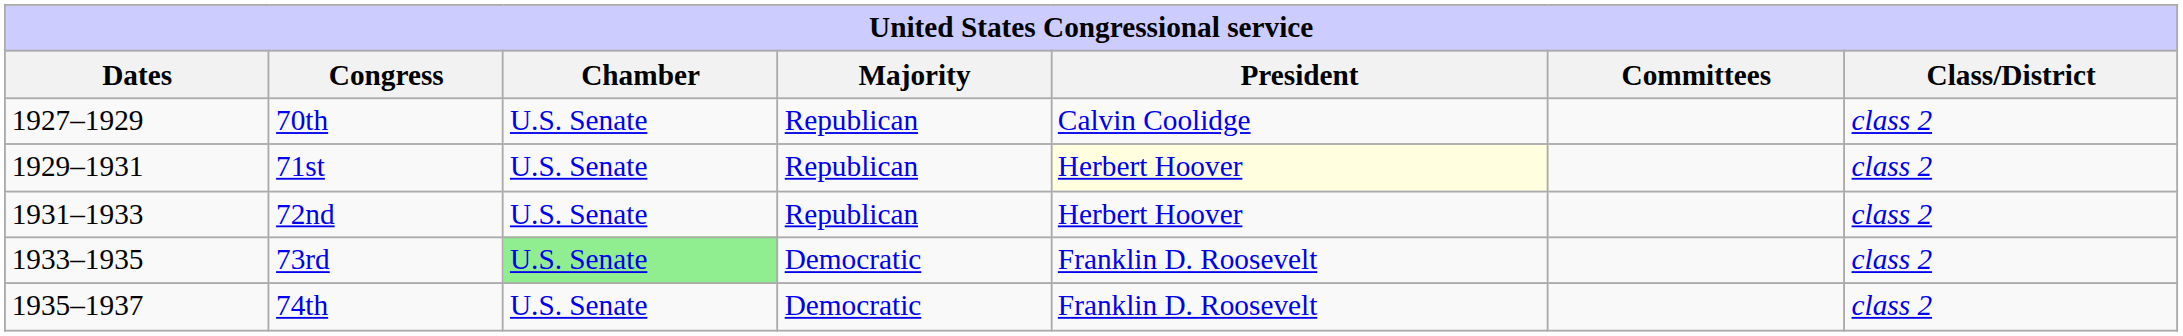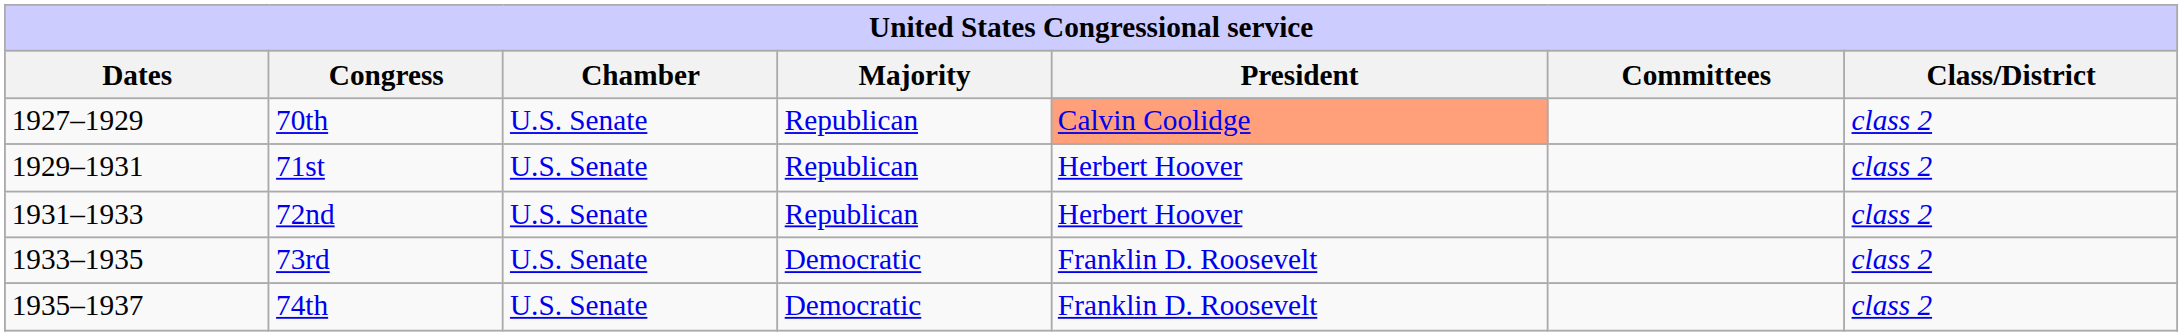(1154, 120) no background -> (1154, 120) lightsalmon background
(1150, 167) lightyellow background -> (1150, 167) no background
(579, 259) lightgreen background -> (579, 259) no background
